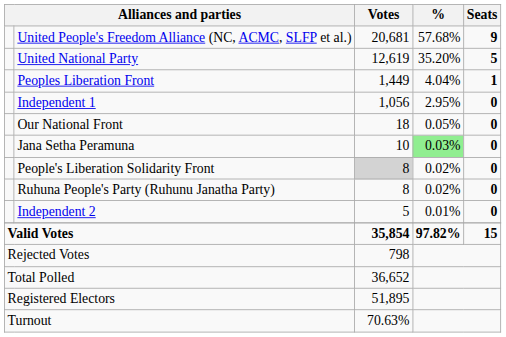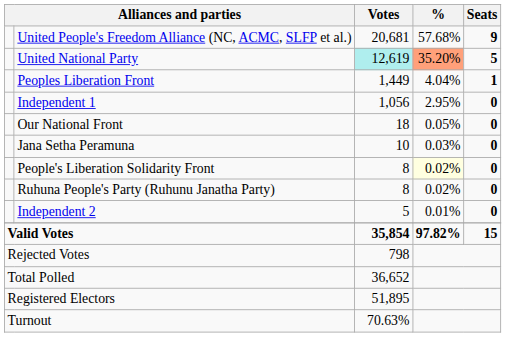(391, 59) no background -> (391, 59) paleturquoise background
(439, 59) no background -> (439, 59) lightsalmon background
(443, 146) lightgreen background -> (443, 146) no background
(406, 168) lightgrey background -> (406, 168) no background
(443, 168) no background -> (443, 168) lightyellow background
